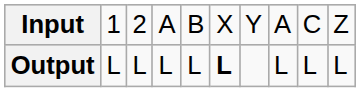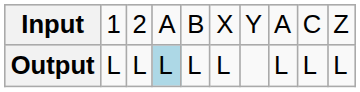(166, 65) no background -> (166, 65) lightblue background
(224, 65) bold -> (223, 65) normal
